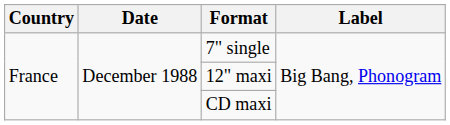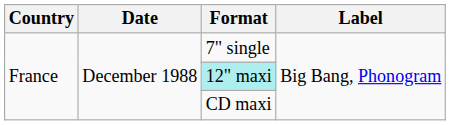(239, 76) no background -> (239, 76) paleturquoise background
